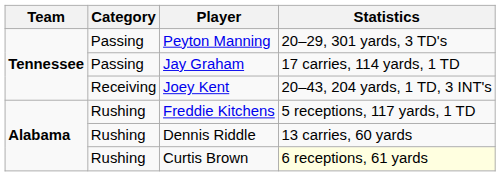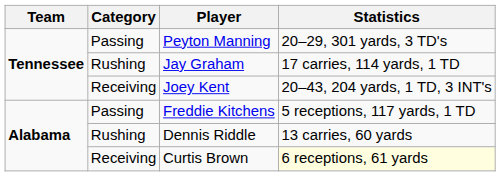(117, 64) Passing -> (118, 64) Rushing
(118, 111) Rushing -> (117, 111) Passing
(118, 158) Rushing -> (124, 158) Receiving
